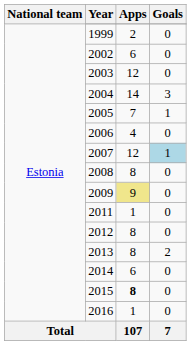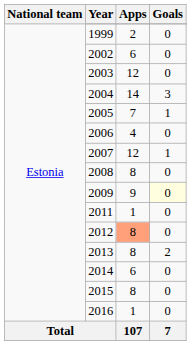(168, 152) lightblue background -> (168, 152) no background
(133, 192) khaki background -> (133, 192) no background
(168, 192) no background -> (168, 192) lightyellow background
(133, 232) no background -> (133, 232) lightsalmon background
(133, 291) bold -> (133, 291) normal
